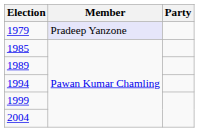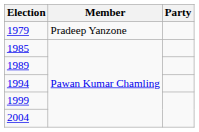(89, 30) lavender background -> (89, 30) no background
